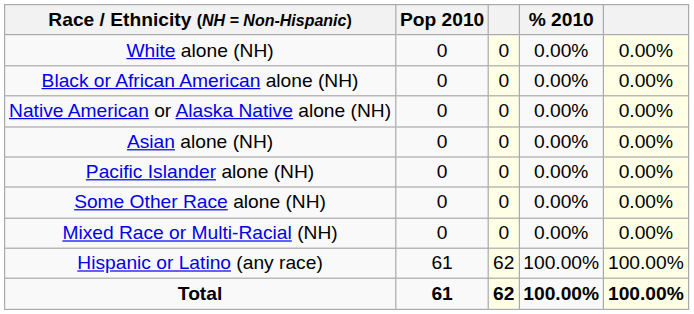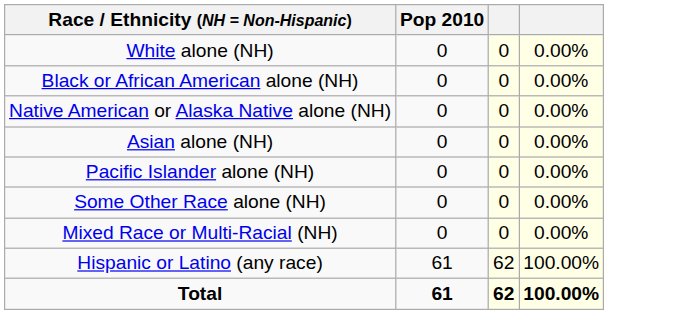- column: (561, 19)
